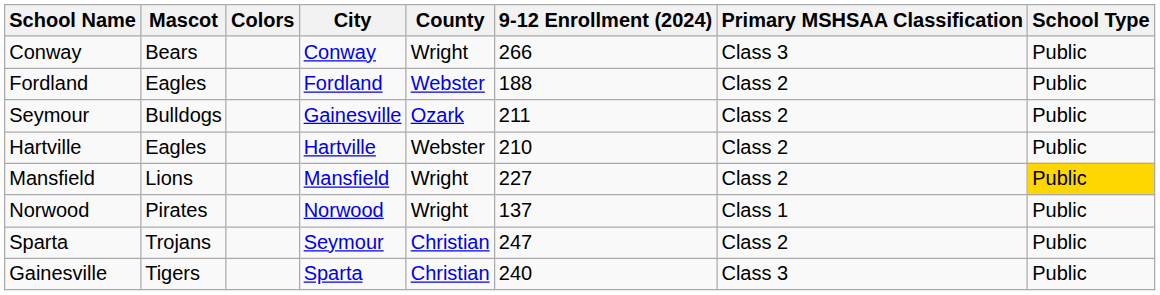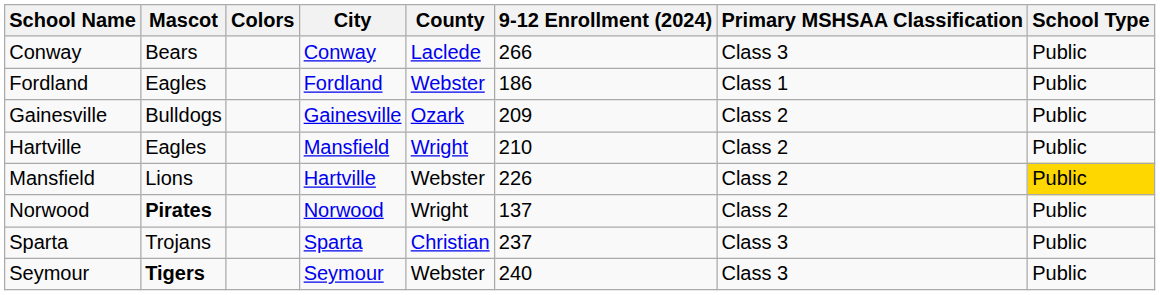(439, 52) Wright -> (446, 52) Laclede
(516, 83) 188 -> (516, 83) 186
(755, 83) Class 2 -> (755, 83) Class 1
(49, 115) Seymour -> (58, 115) Gainesville
(515, 115) 211 -> (516, 115) 209
(340, 147) Hartville -> (346, 147) Mansfield
(448, 147) Webster -> (439, 147) Wright
(346, 178) Mansfield -> (340, 178) Hartville
(439, 178) Wright -> (448, 178) Webster
(516, 178) 227 -> (516, 178) 226
(176, 210) normal -> (179, 210) bold
(755, 210) Class 1 -> (755, 210) Class 2
(344, 242) Seymour -> (333, 242) Sparta
(516, 242) 247 -> (516, 242) 237
(755, 242) Class 2 -> (755, 242) Class 3
(58, 274) Gainesville -> (49, 274) Seymour
(173, 274) normal -> (175, 274) bold
(333, 274) Sparta -> (344, 274) Seymour
(450, 274) Christian -> (448, 274) Webster
